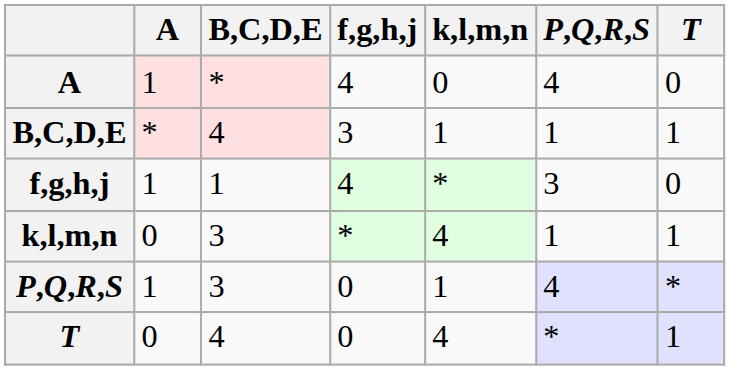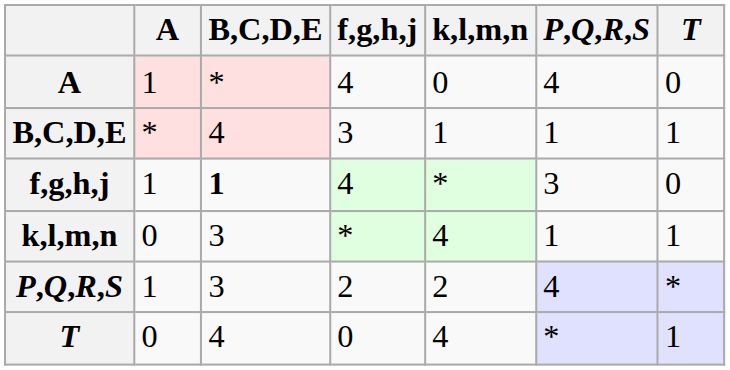(216, 183) normal -> (216, 183) bold
(345, 286) 0 -> (345, 286) 2
(440, 286) 1 -> (440, 286) 2
